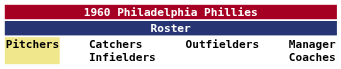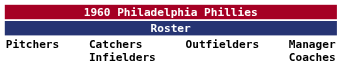(32, 44) khaki background -> (32, 44) no background
